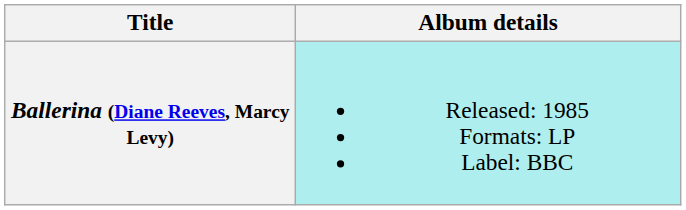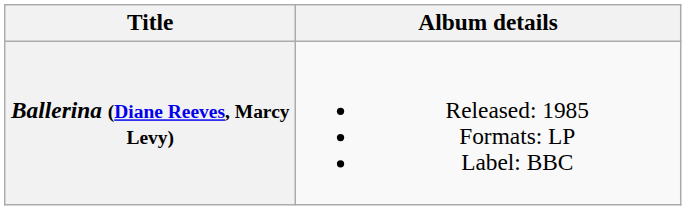(488, 136) paleturquoise background -> (488, 136) no background
